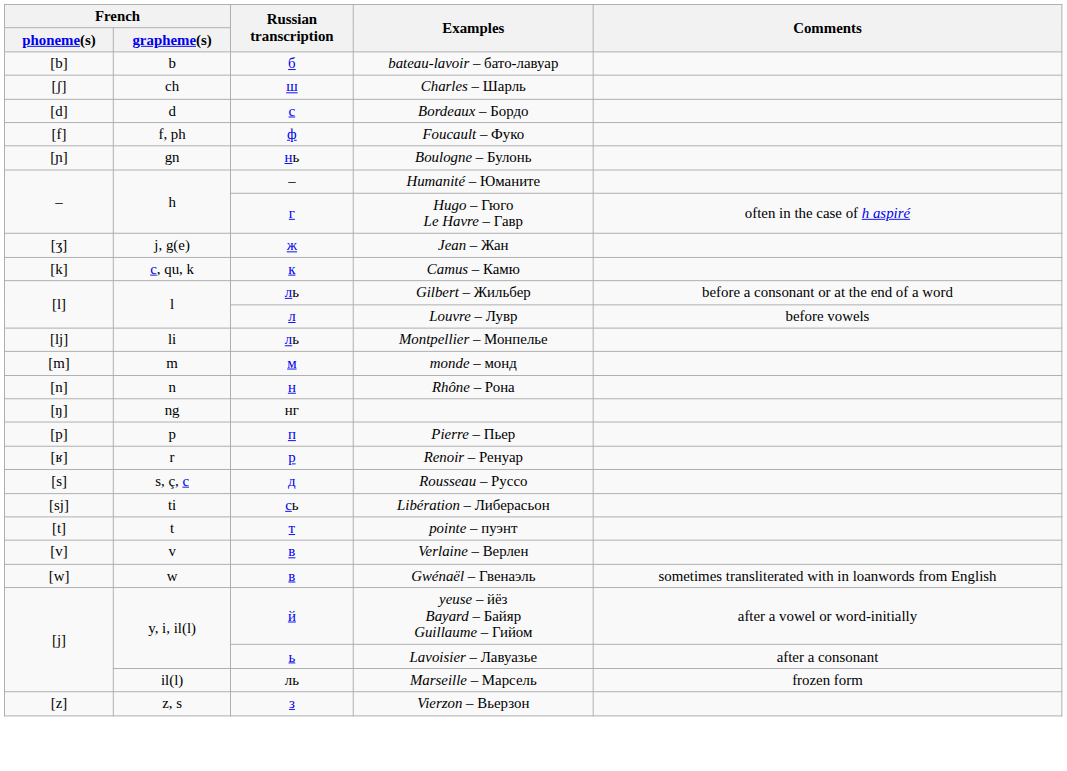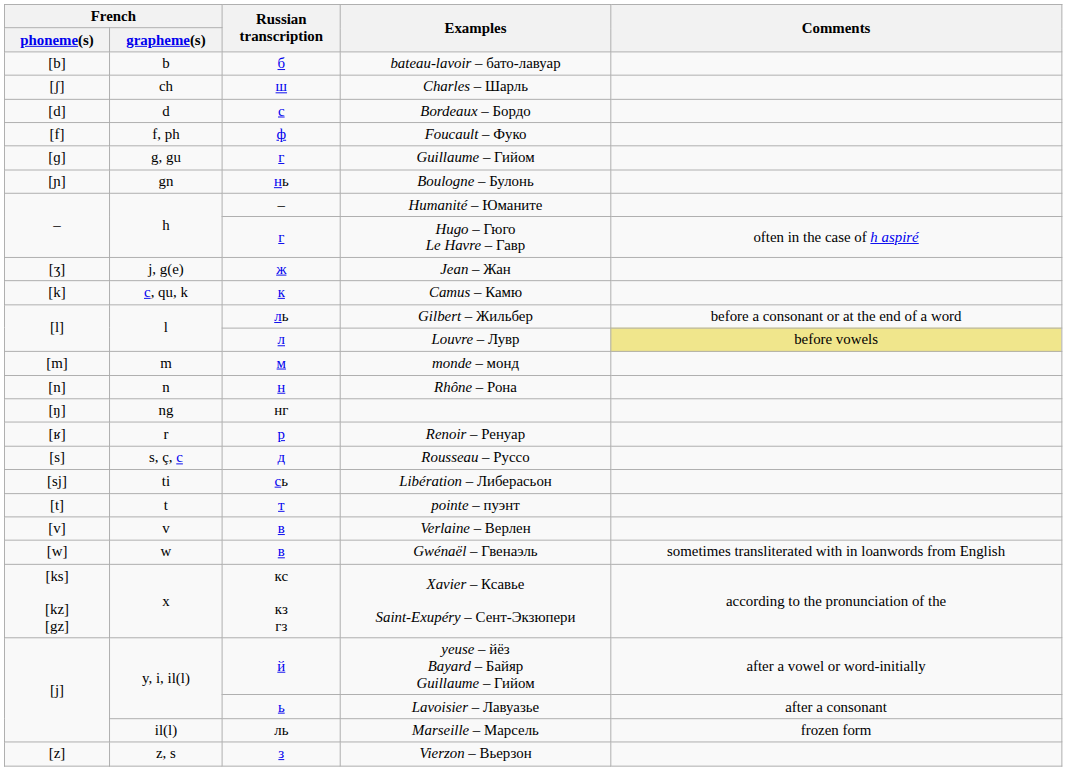+ row: (476, 157)
(827, 316) no background -> (836, 339) khaki background
- row: (473, 339)
- row: (473, 434)
+ row: (476, 600)
